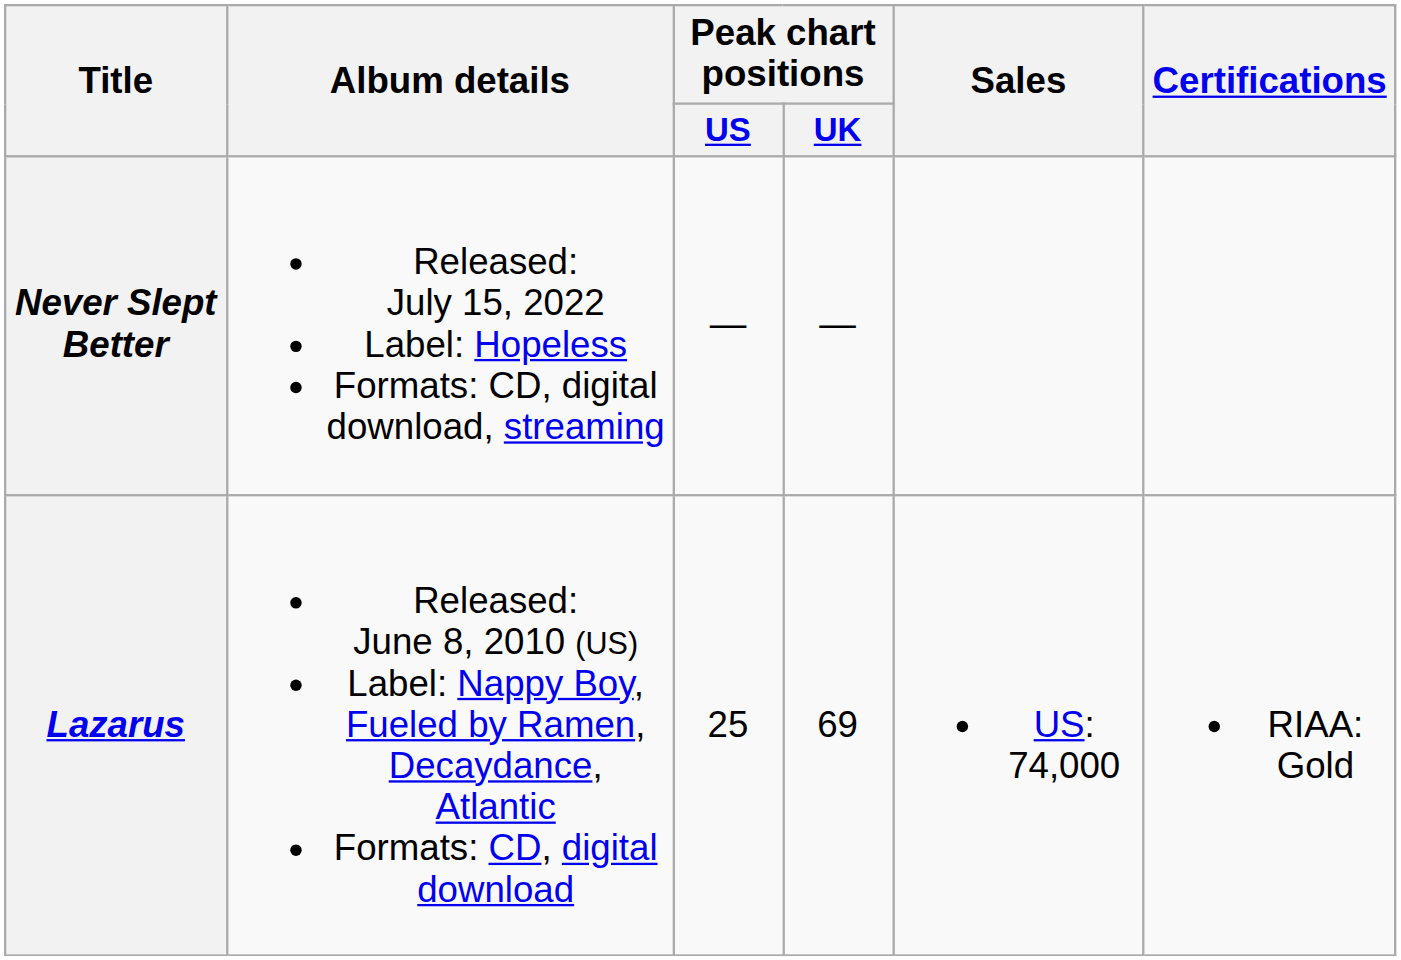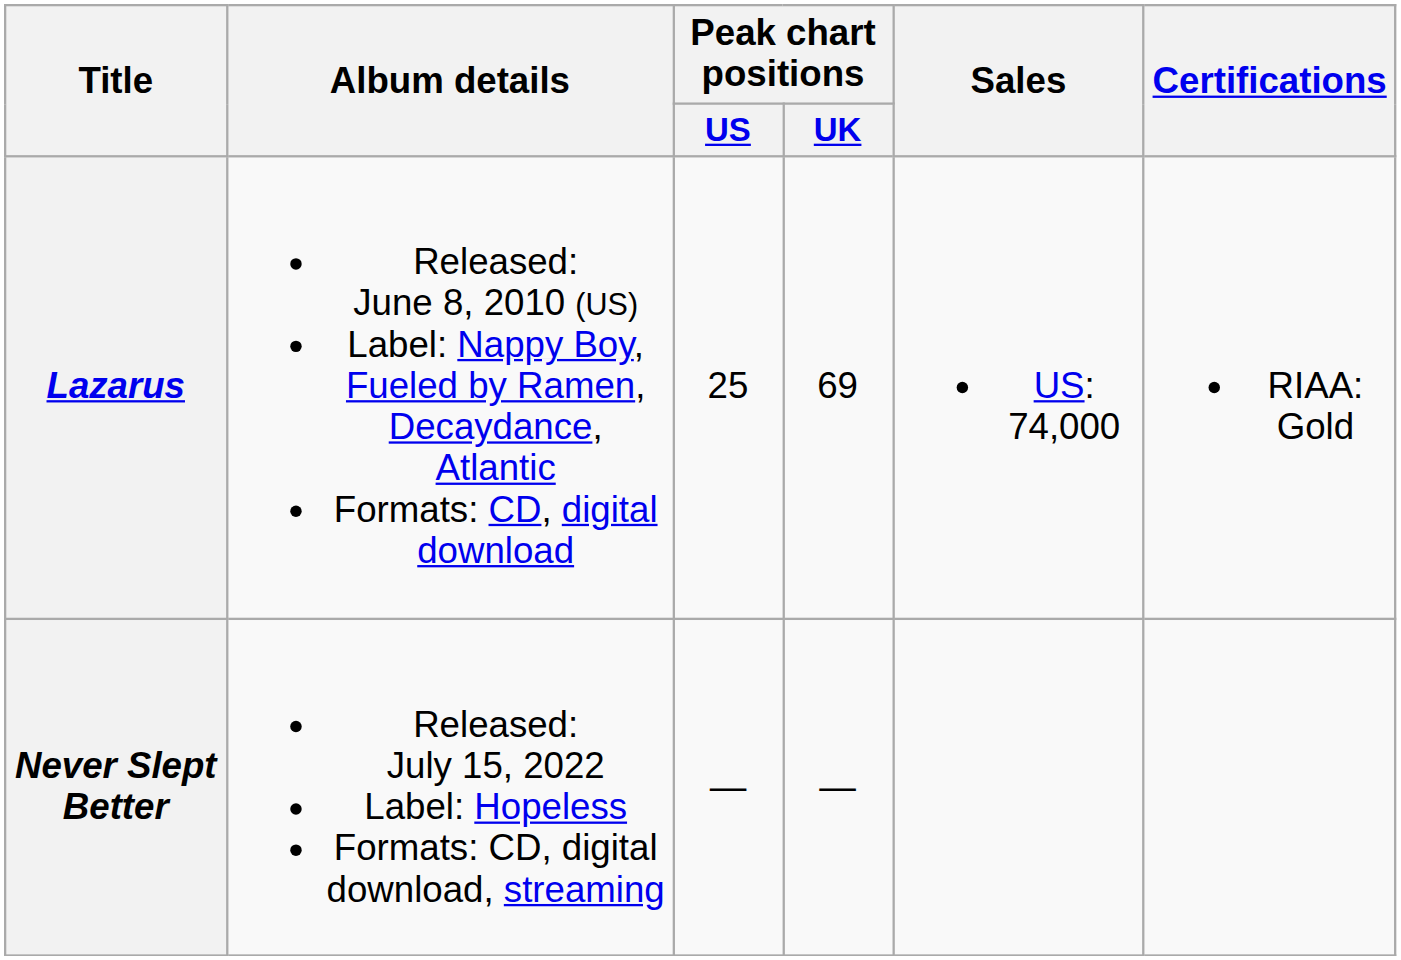rows swapped: (116, 723) <-> (116, 324)
